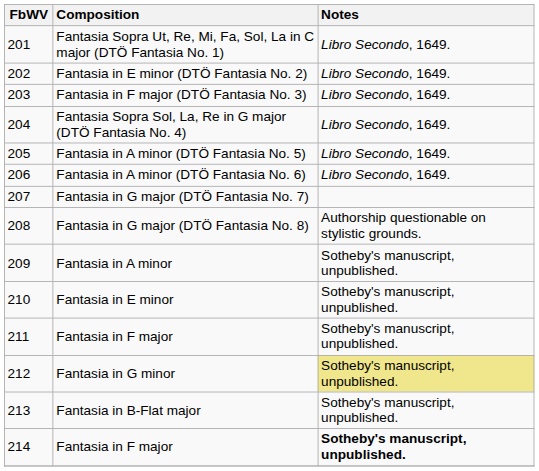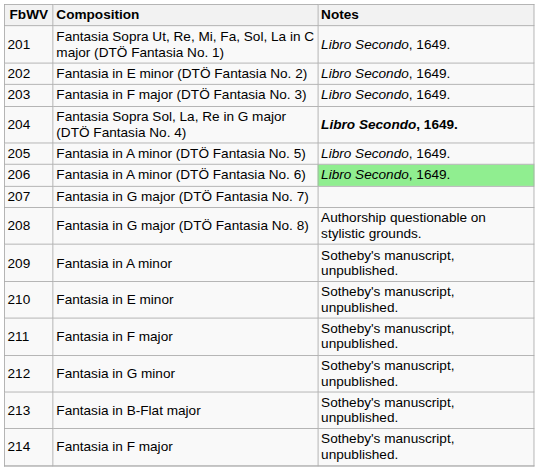(386, 124) normal -> (390, 124) bold
(386, 175) no background -> (386, 175) lightgreen background
(388, 373) khaki background -> (388, 373) no background
(394, 447) bold -> (388, 447) normal
